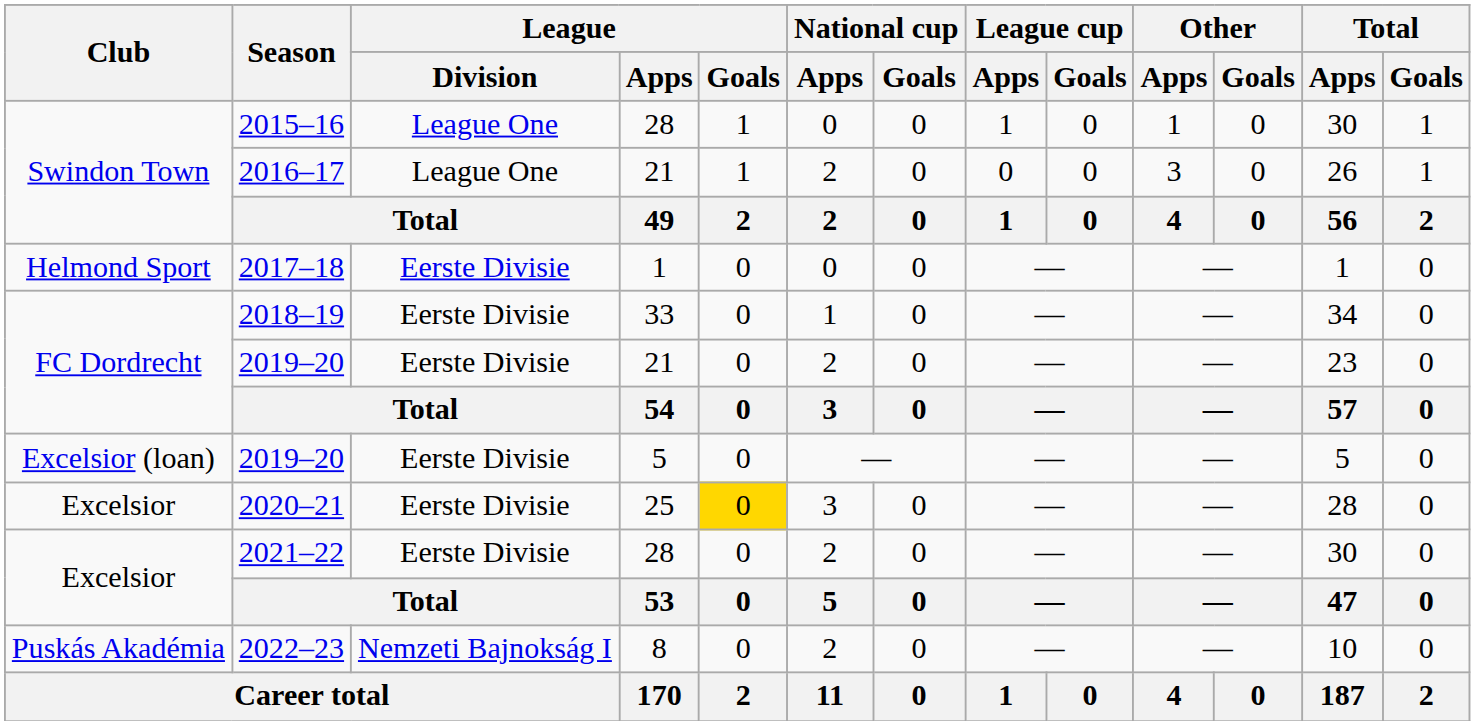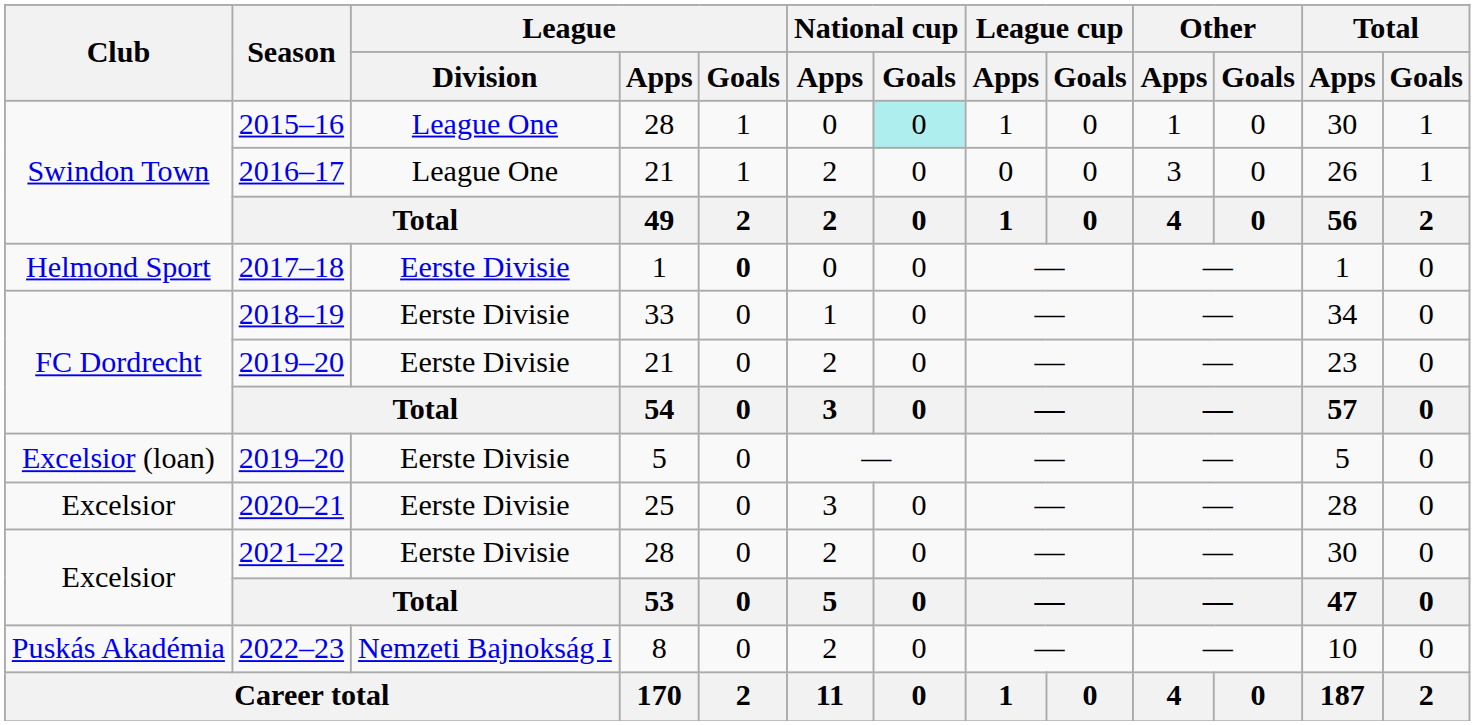(919, 123) no background -> (919, 123) paleturquoise background
(743, 266) normal -> (743, 266) bold
(743, 505) gold background -> (743, 505) no background
